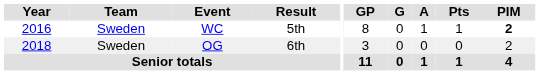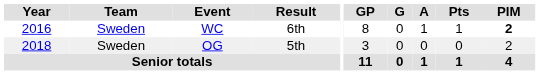(296, 28) 5th -> (296, 28) 6th
(296, 45) 6th -> (296, 45) 5th
